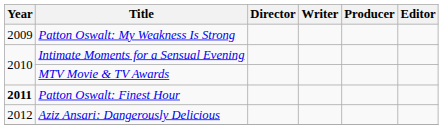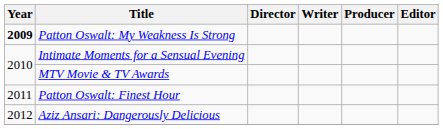(20, 34) normal -> (20, 34) bold
(20, 94) bold -> (20, 94) normal
